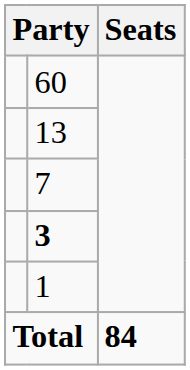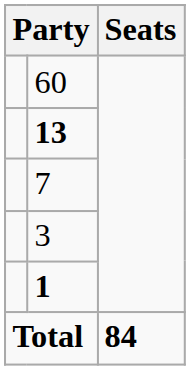(51, 132) normal -> (51, 132) bold
(43, 235) bold -> (43, 235) normal
(43, 286) normal -> (43, 286) bold
